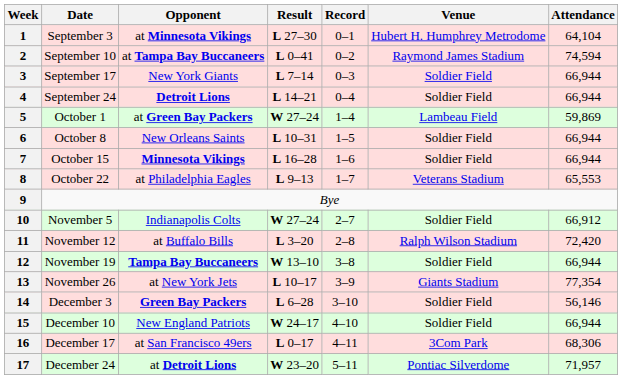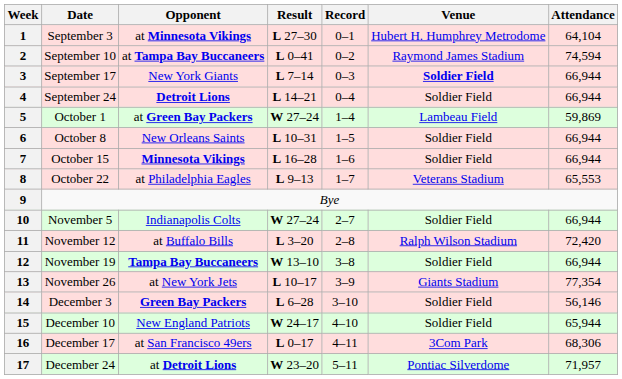(458, 76) normal -> (458, 76) bold
(583, 220) 66,912 -> (583, 220) 66,944
(583, 323) 66,944 -> (583, 323) 65,944
